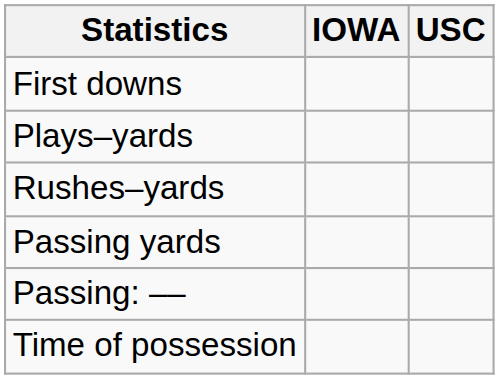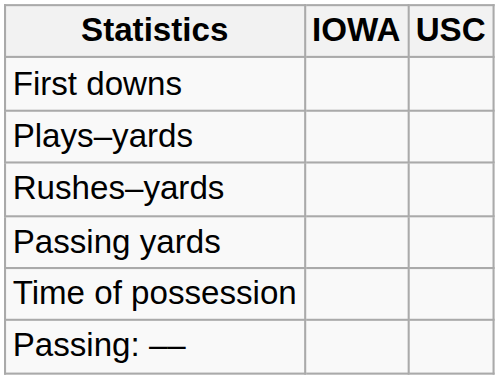rows swapped: (99, 293) <-> (155, 346)
